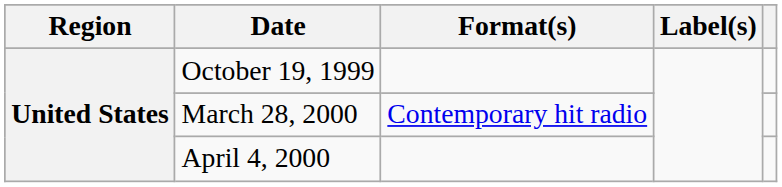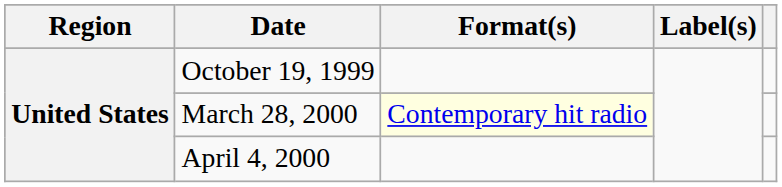(517, 114) no background -> (517, 114) lightyellow background
